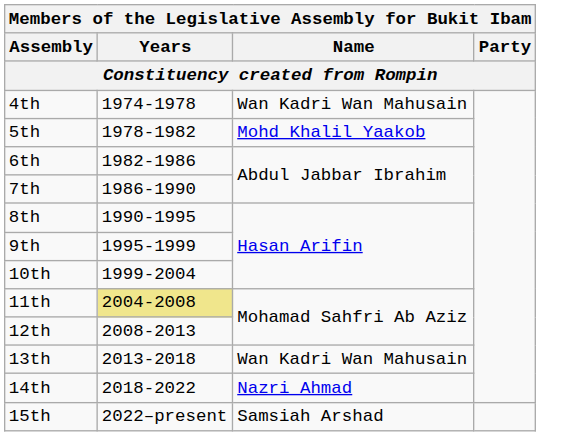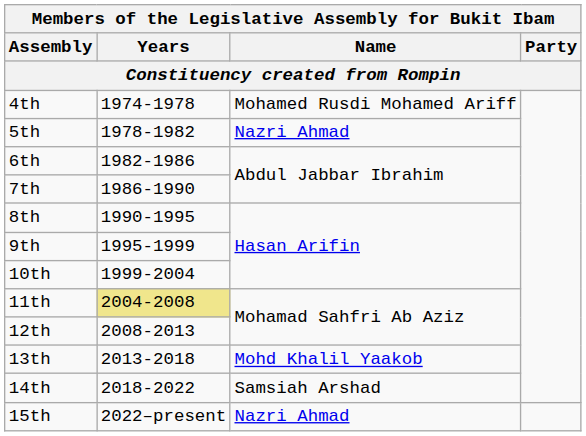(352, 104) Wan Kadri Wan Mahusain -> (376, 104) Mohamed Rusdi Mohamed Ariff
(331, 132) Mohd Khalil Yaakob -> (292, 132) Nazri Ahmad
(352, 360) Wan Kadri Wan Mahusain -> (329, 360) Mohd Khalil Yaakob
(295, 388) Nazri Ahmad -> (308, 388) Samsiah Arshad
(310, 416) Samsiah Arshad -> (292, 416) Nazri Ahmad
